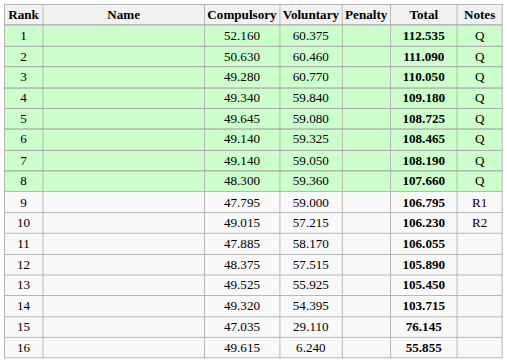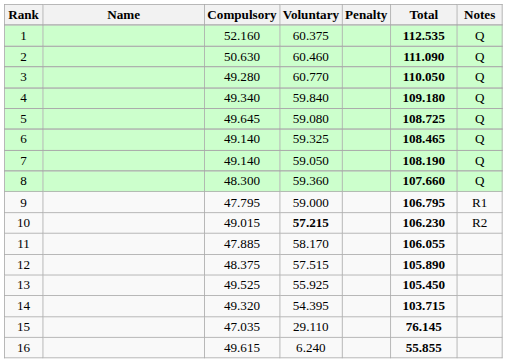(311, 222) normal -> (311, 222) bold
